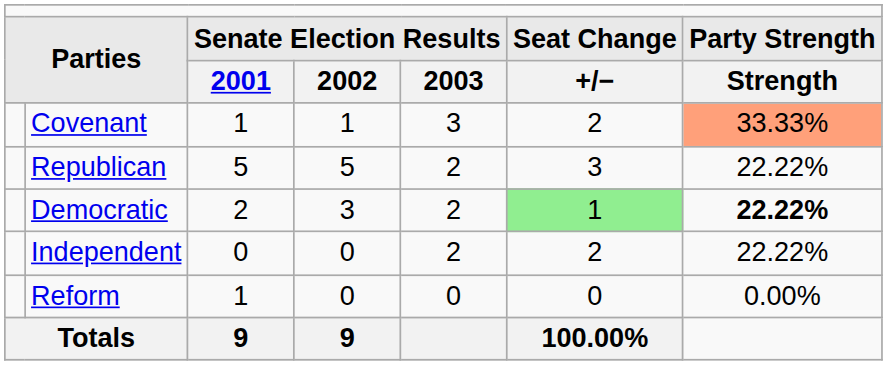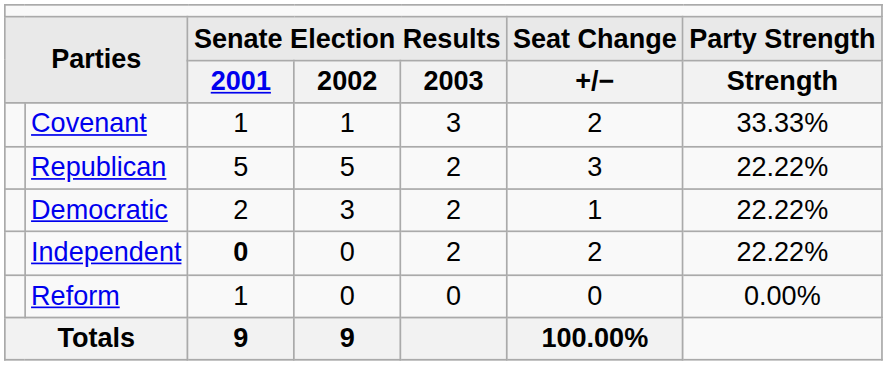(782, 124) lightsalmon background -> (782, 124) no background
(595, 209) lightgreen background -> (595, 209) no background
(782, 209) bold -> (782, 209) normal
(241, 252) normal -> (241, 252) bold
